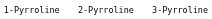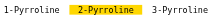(106, 10) no background -> (106, 10) gold background
